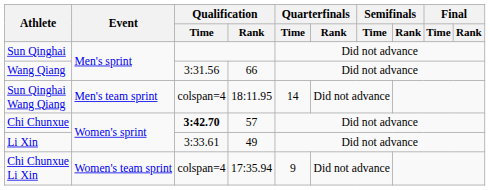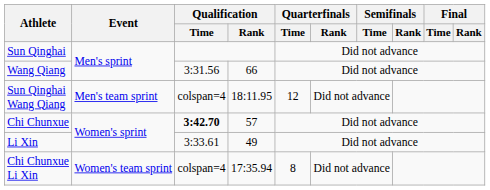(293, 97) 14 -> (293, 97) 12
(293, 168) 9 -> (293, 168) 8
